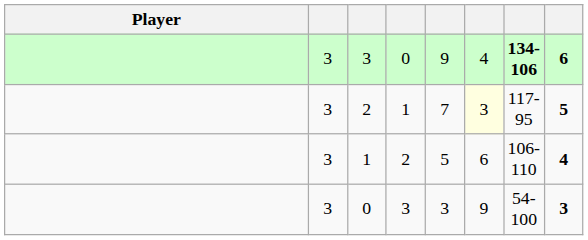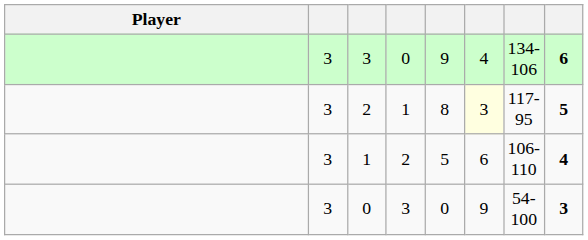(524, 59) bold -> (524, 59) normal
(445, 109) 7 -> (445, 109) 8
(445, 209) 3 -> (445, 209) 0
